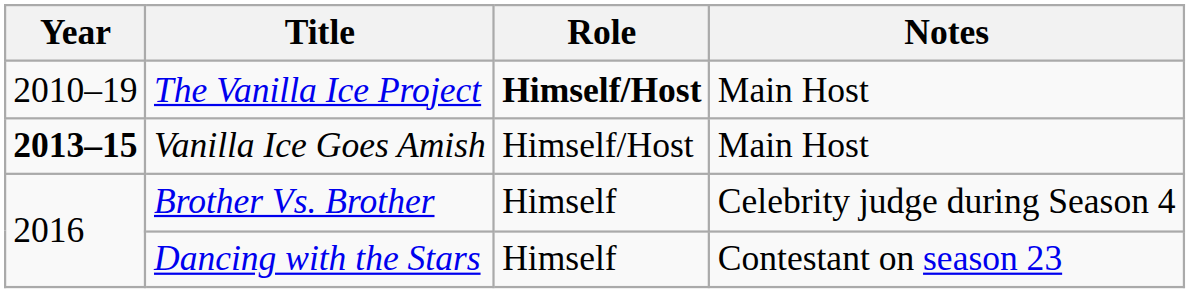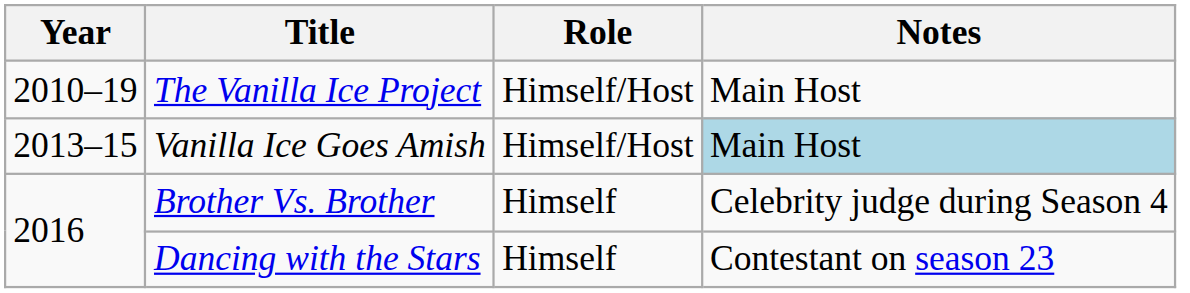(602, 88) bold -> (598, 88) normal
(75, 145) bold -> (75, 145) normal
(793, 145) no background -> (785, 145) lightblue background
